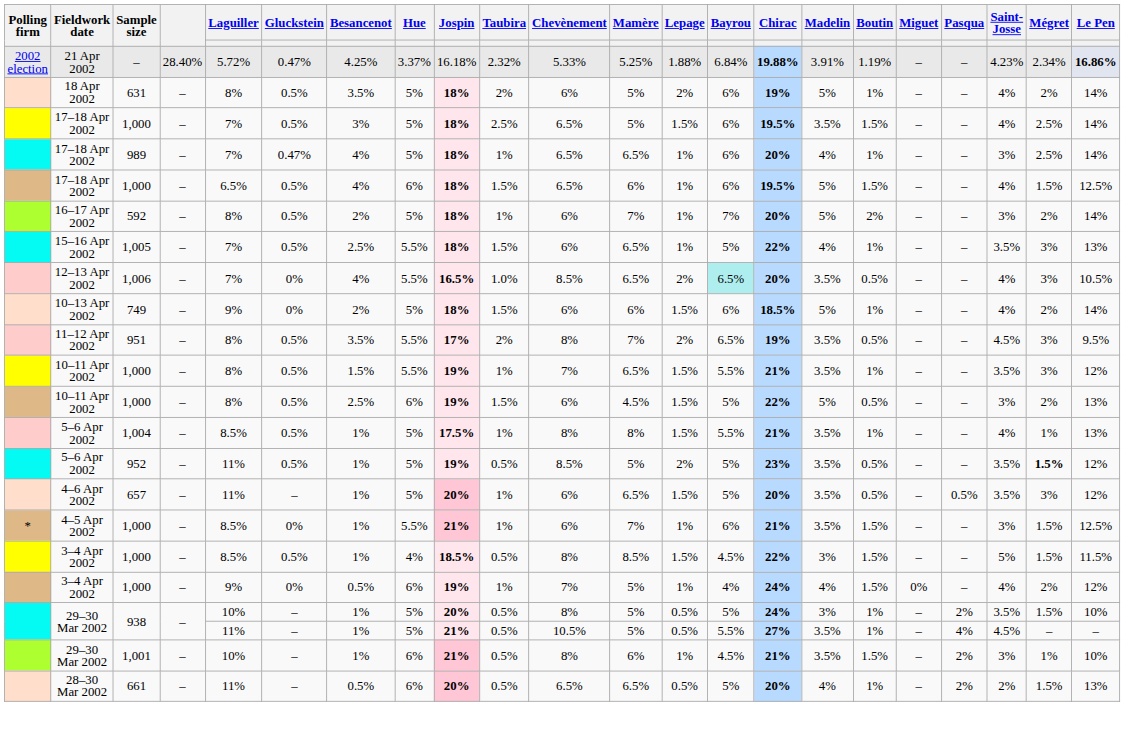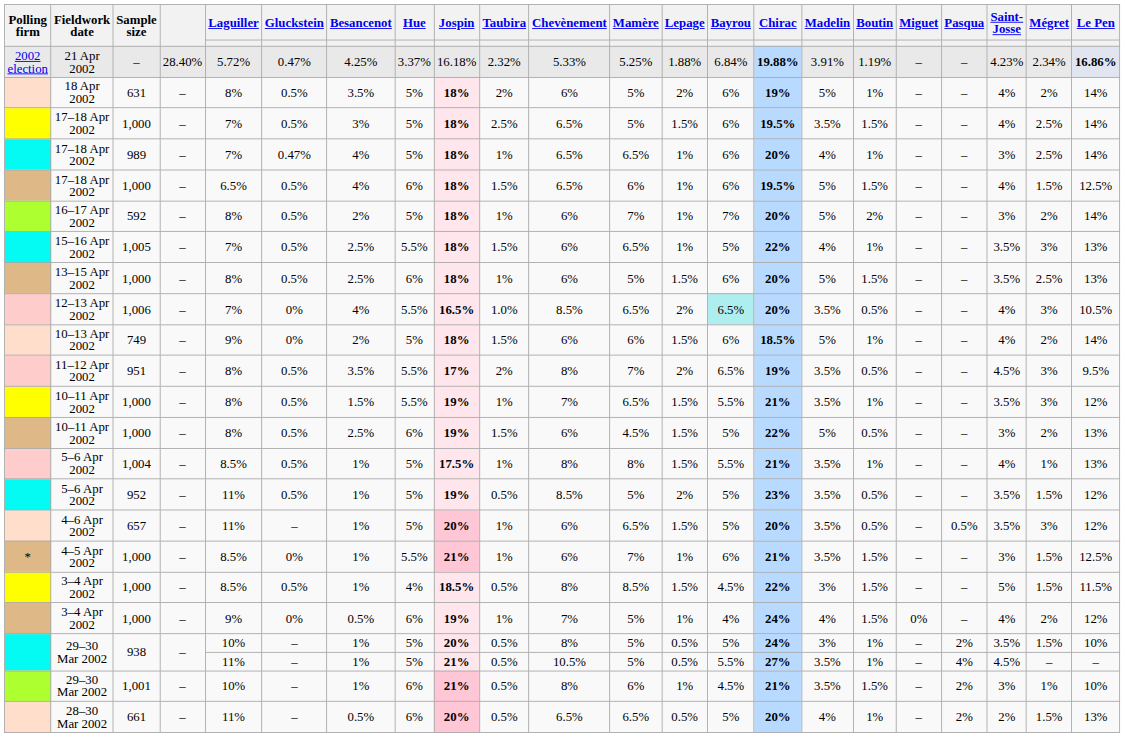+ row: (82, 278)
(1049, 464) bold -> (1049, 495) normal
